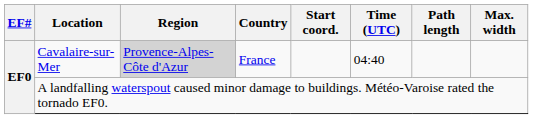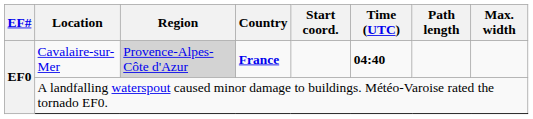(257, 59) normal -> (259, 59) bold
(369, 59) normal -> (369, 59) bold
